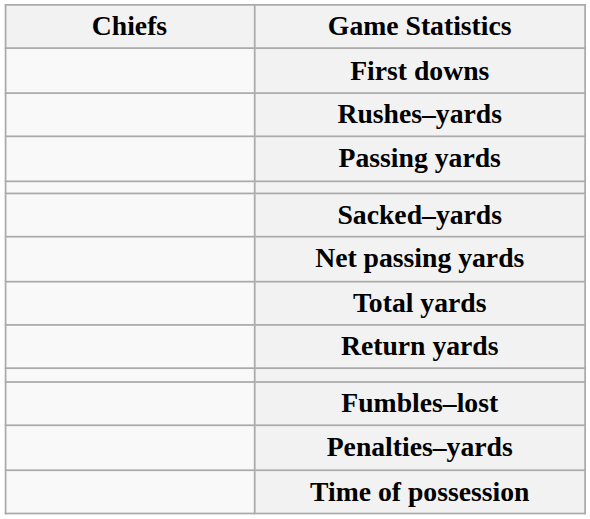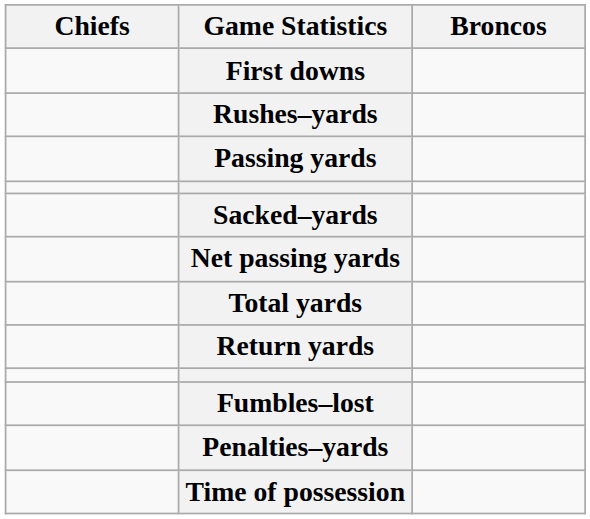+ column: (498, 26)
